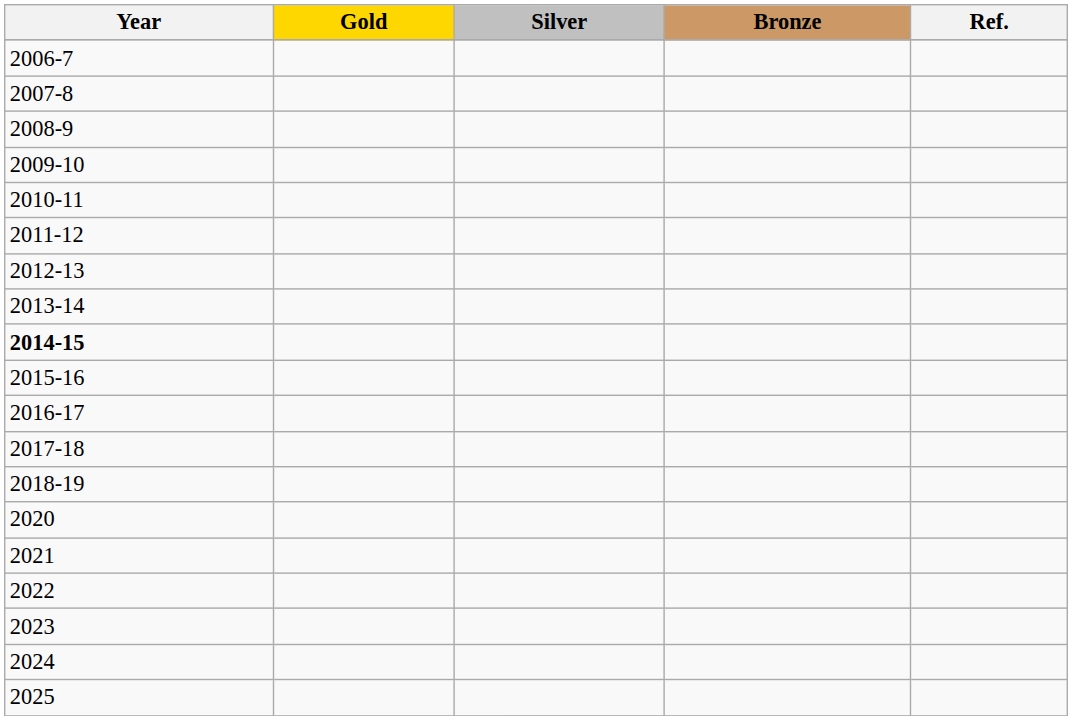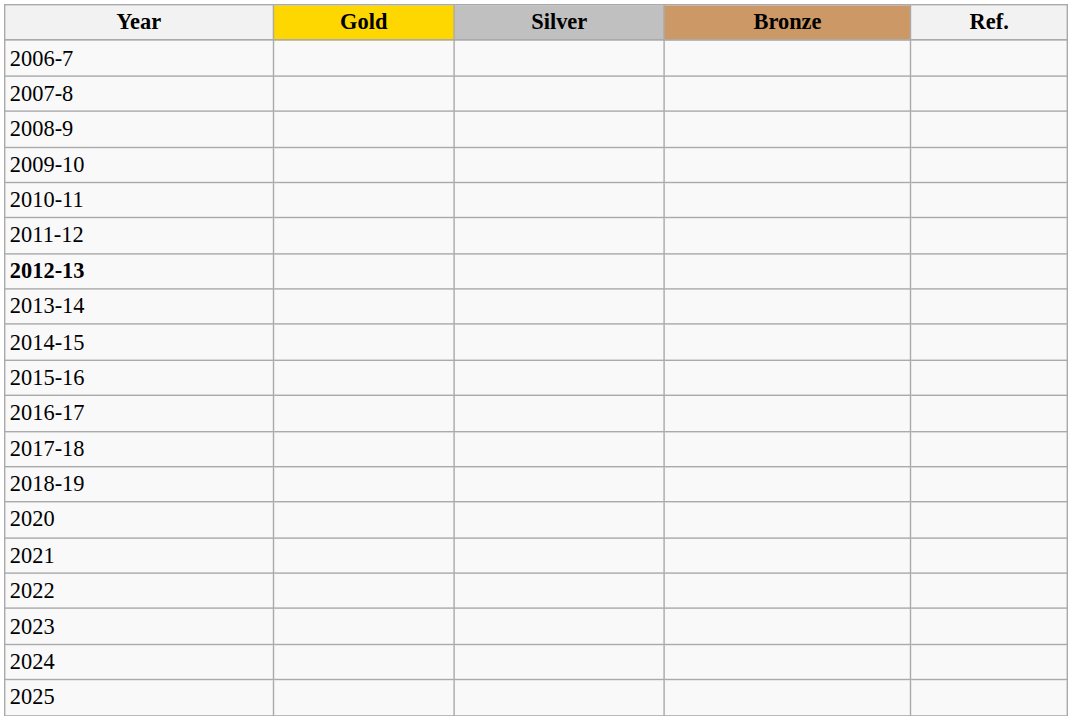(47, 270) normal -> (47, 270) bold
(47, 341) bold -> (47, 341) normal
